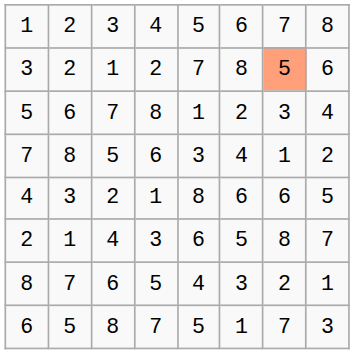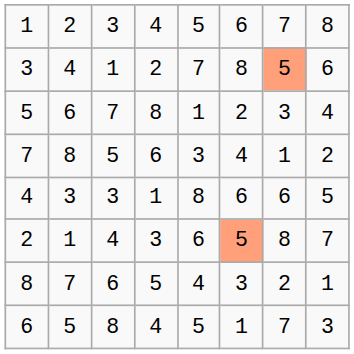(70, 69) 2 -> (70, 69) 4
(113, 198) 2 -> (113, 198) 3
(242, 241) no background -> (242, 241) lightsalmon background
(156, 327) 7 -> (156, 327) 4
